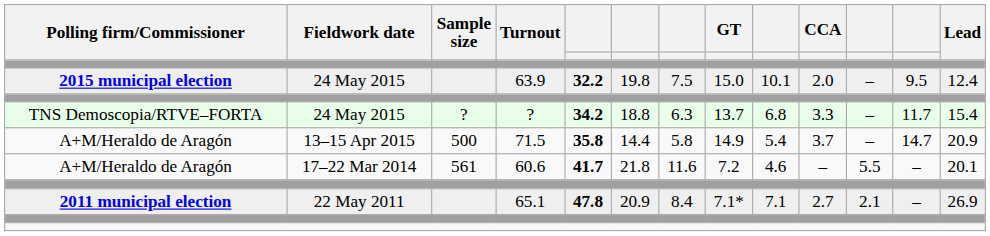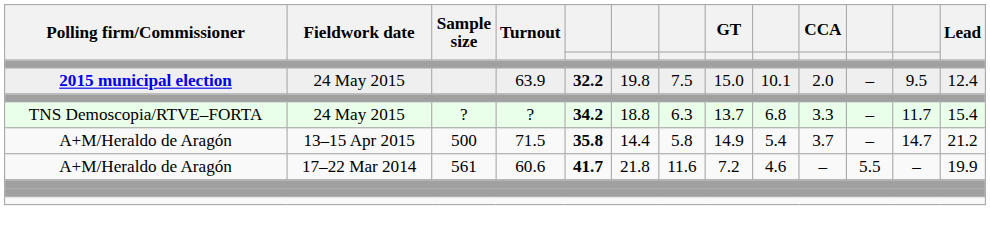(963, 141) 20.9 -> (963, 141) 21.2
(963, 167) 20.1 -> (963, 167) 19.9
- row: (146, 201)
